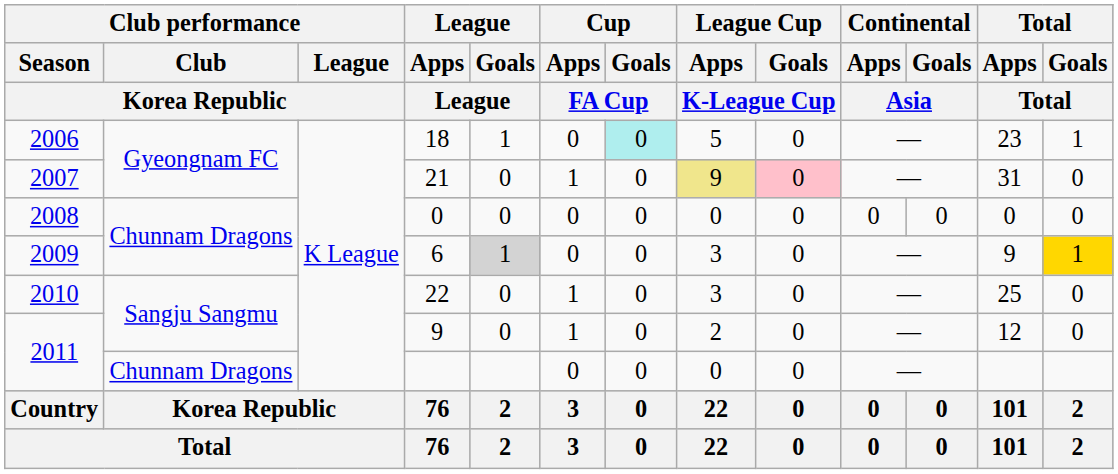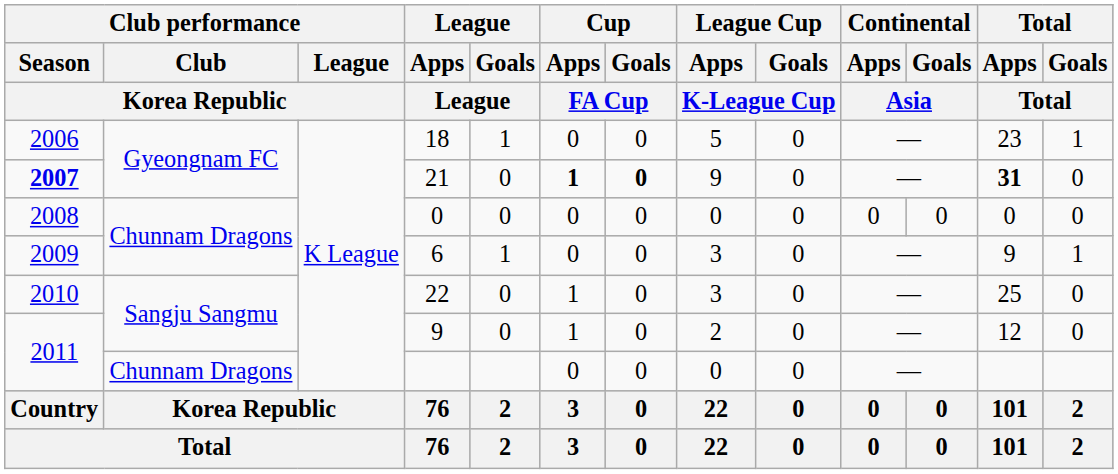(641, 139) paleturquoise background -> (641, 139) no background
(54, 178) normal -> (54, 178) bold
(573, 178) normal -> (573, 178) bold
(641, 178) normal -> (641, 178) bold
(716, 178) khaki background -> (716, 178) no background
(798, 178) pink background -> (798, 178) no background
(1010, 178) normal -> (1010, 178) bold
(505, 255) lightgrey background -> (505, 255) no background
(1078, 255) gold background -> (1078, 255) no background
